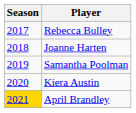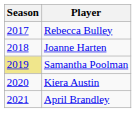(18, 64) no background -> (18, 64) khaki background
(18, 99) gold background -> (18, 99) no background
